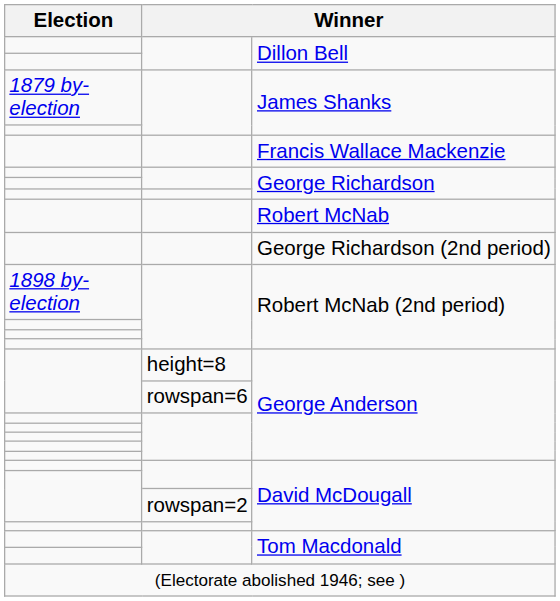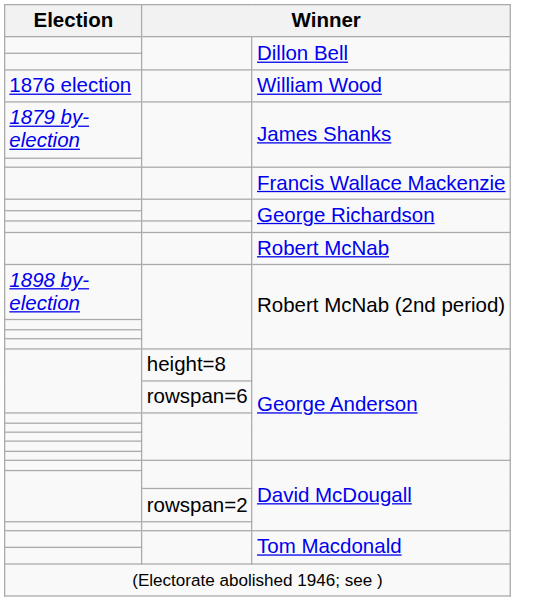+ row: (197, 86)
- row: (197, 248)
